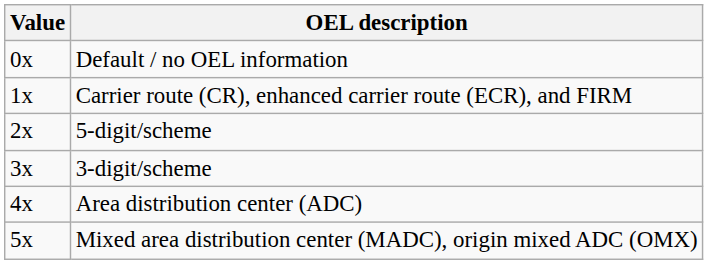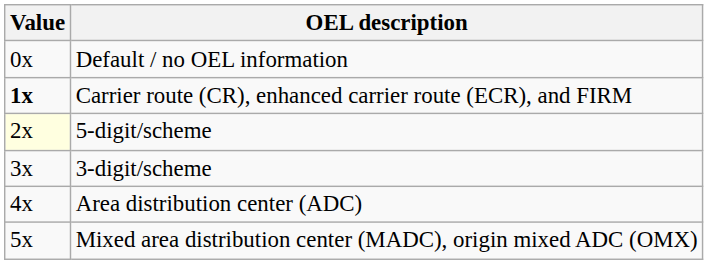(21, 95) normal -> (21, 95) bold
(21, 131) no background -> (21, 131) lightyellow background
